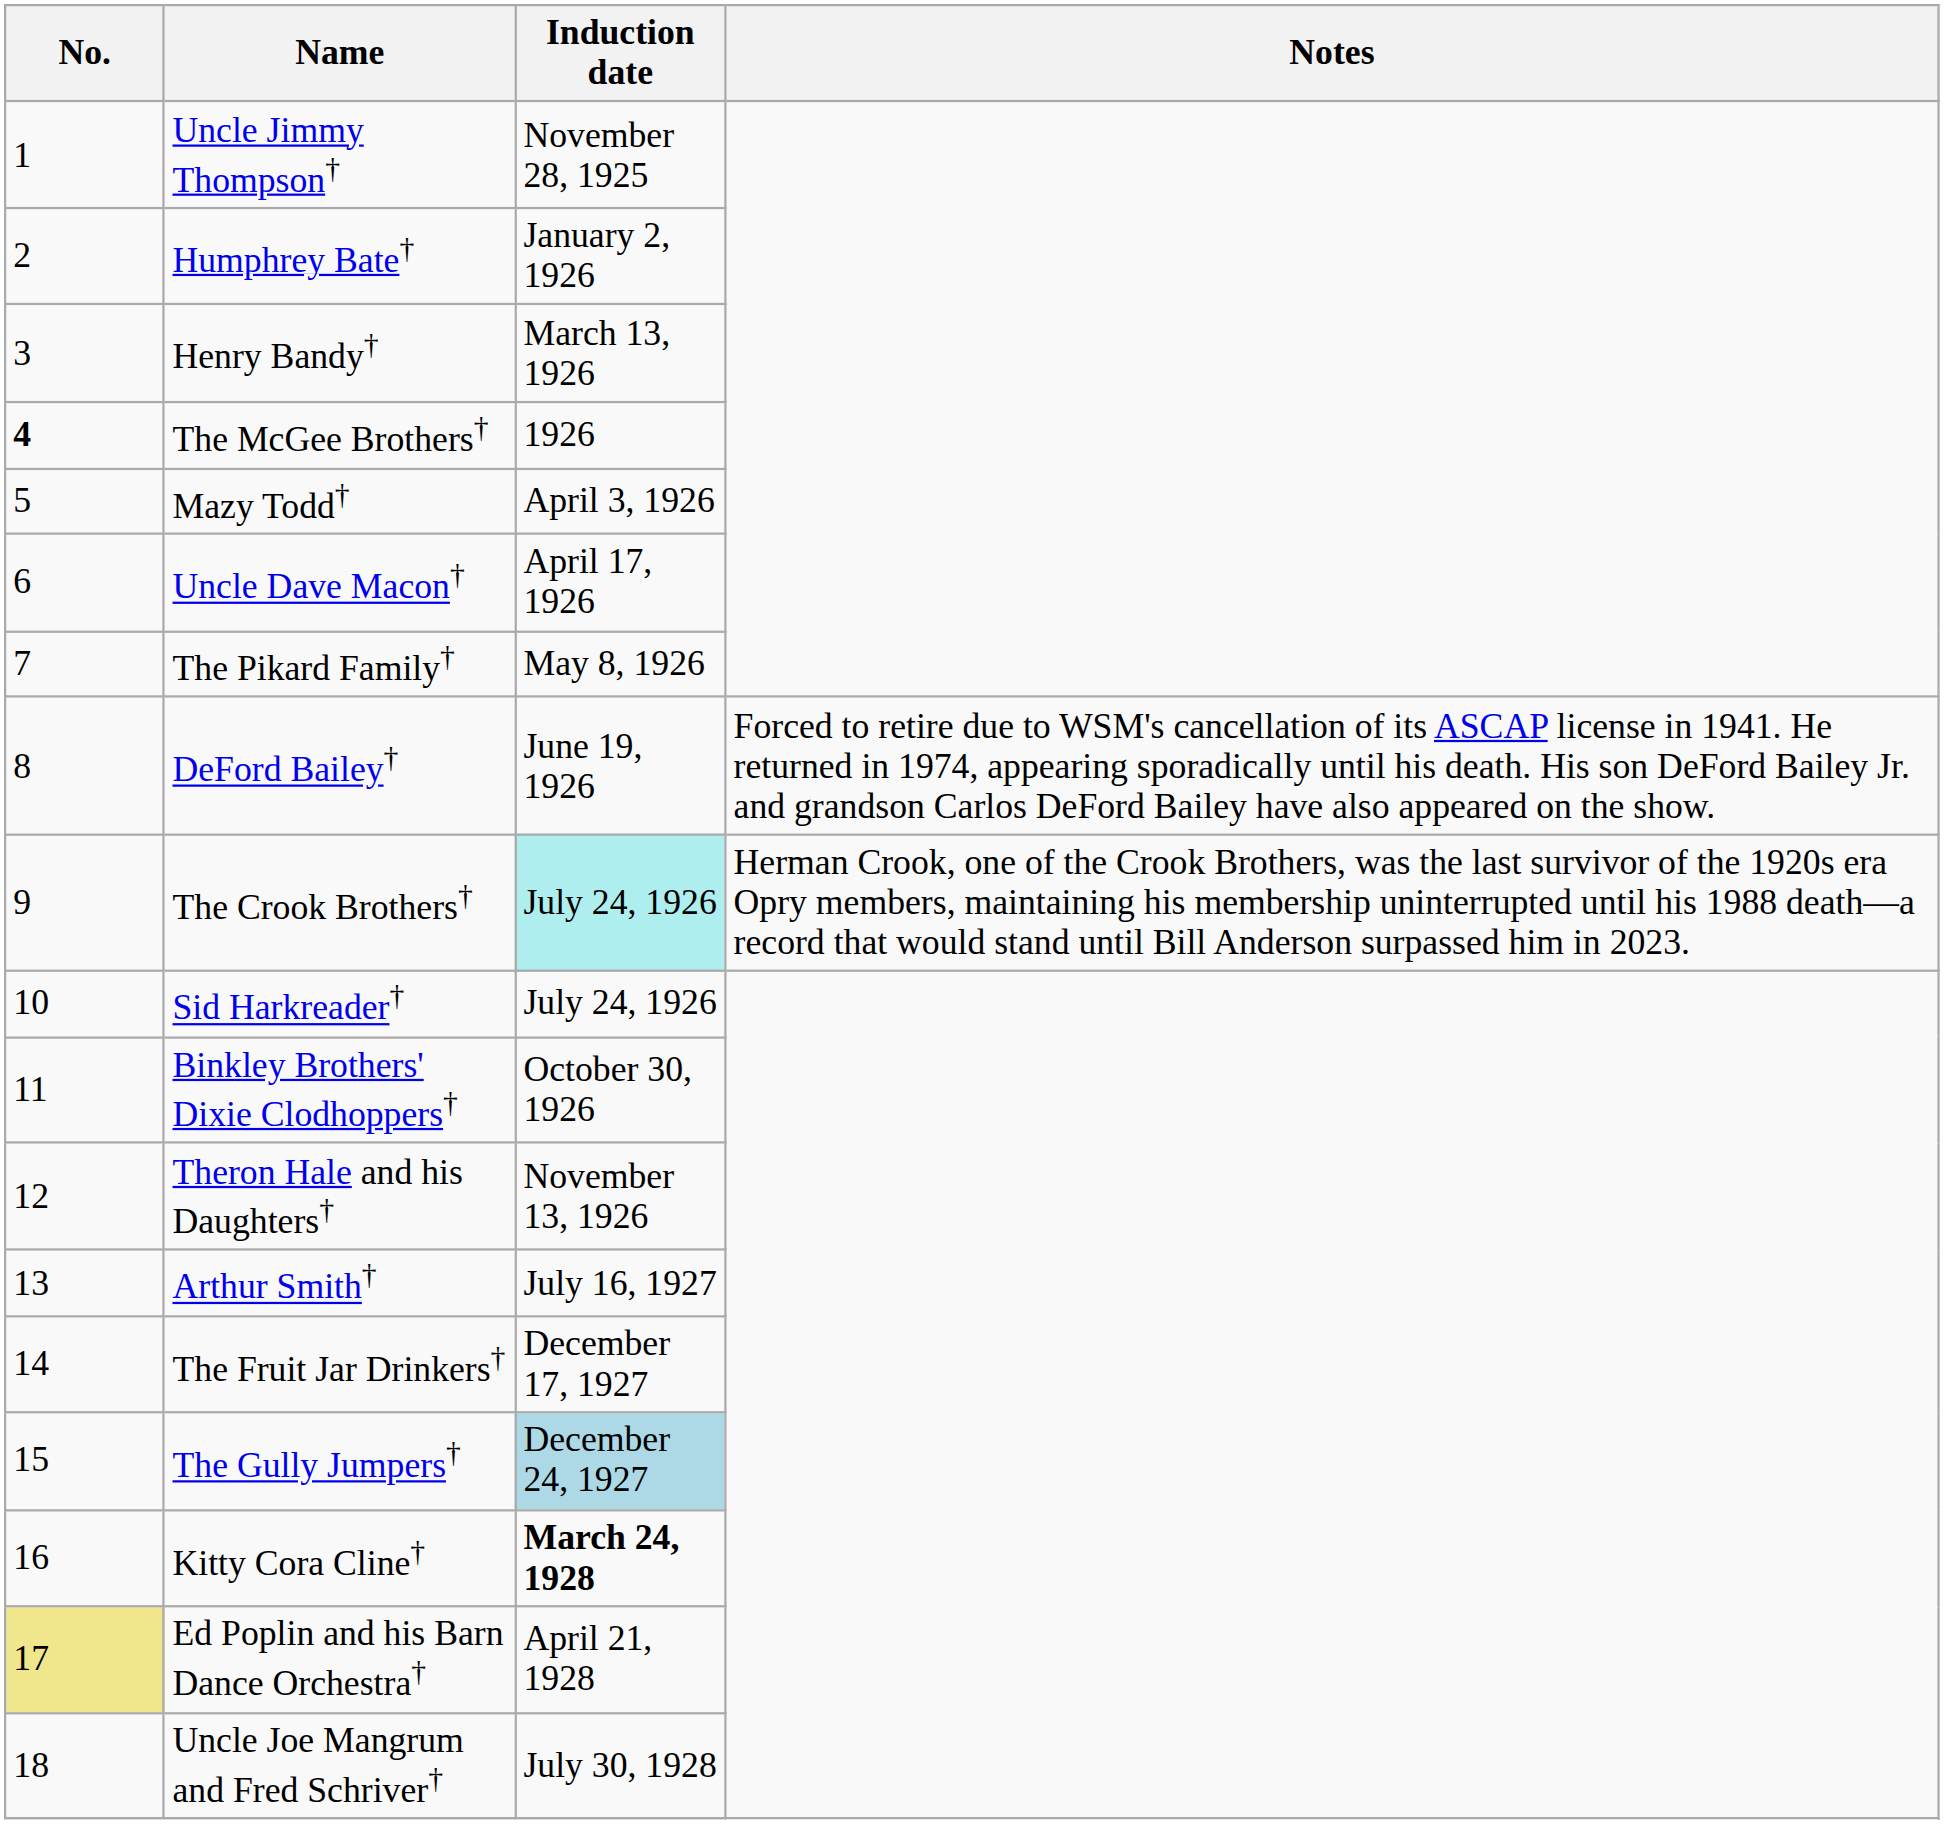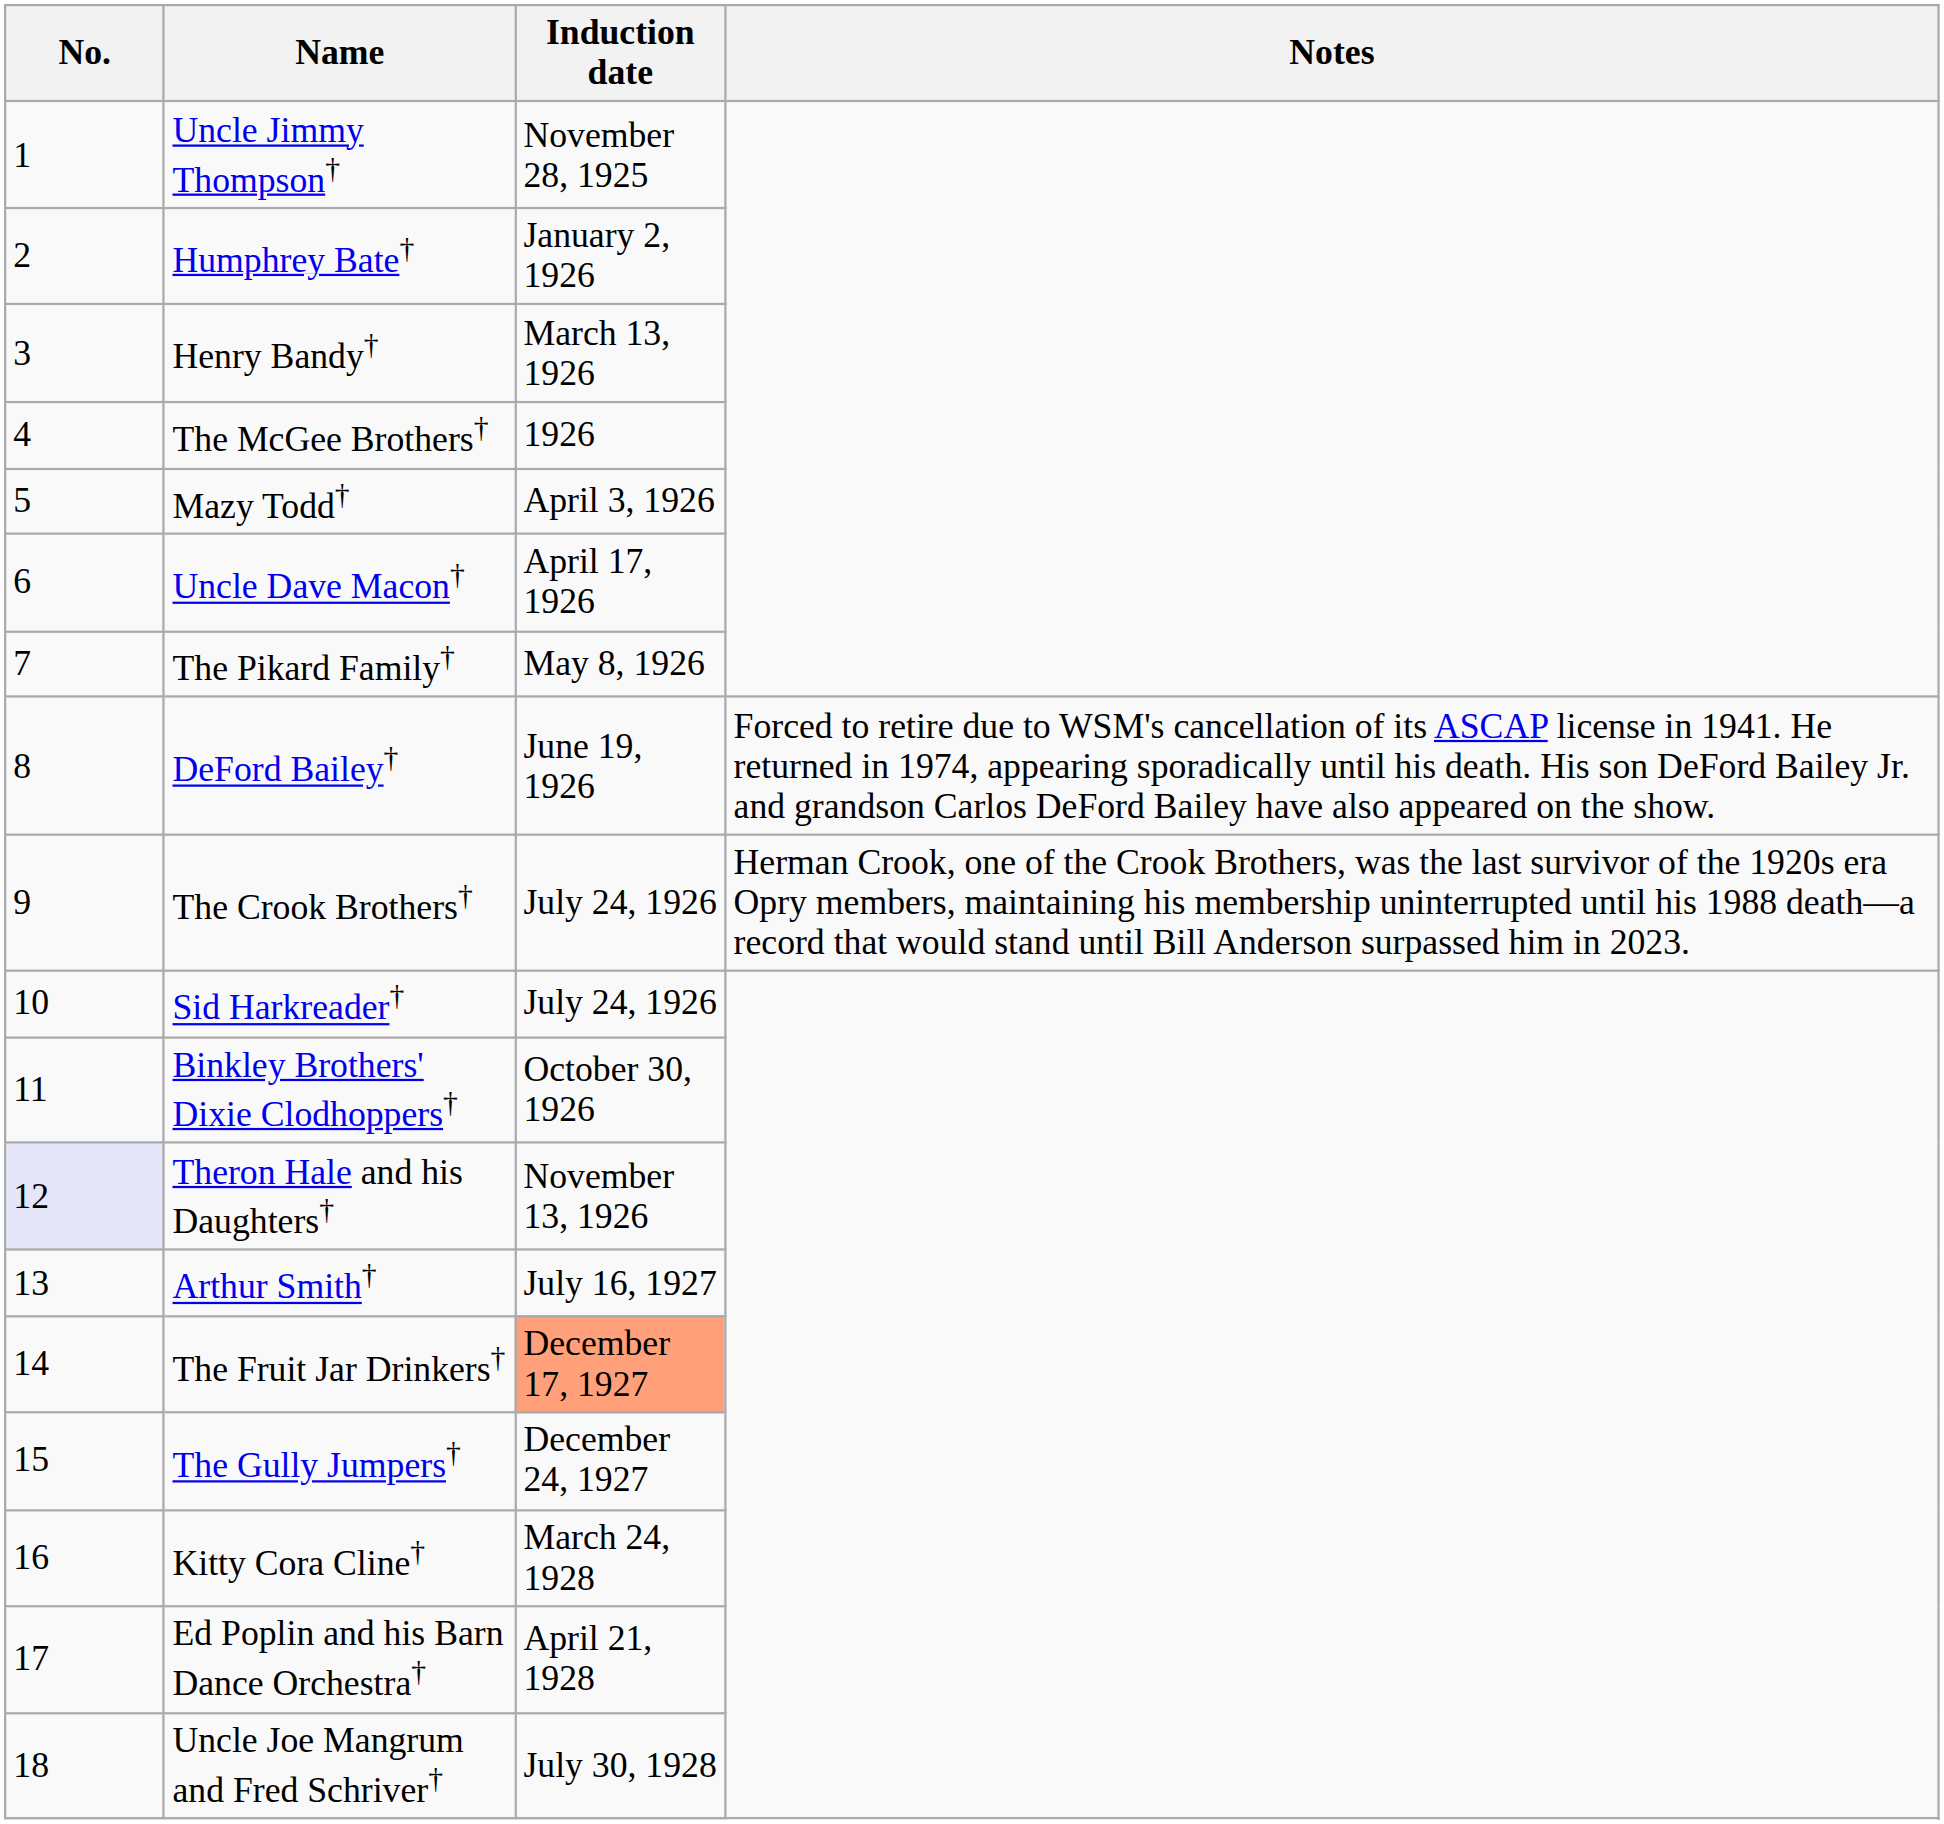(22, 434) bold -> (22, 434) normal
(620, 901) paleturquoise background -> (620, 901) no background
(31, 1196) no background -> (31, 1196) lavender background
(597, 1363) no background -> (597, 1363) lightsalmon background
(597, 1460) lightblue background -> (597, 1460) no background
(601, 1557) bold -> (597, 1557) normal
(31, 1658) khaki background -> (31, 1658) no background
